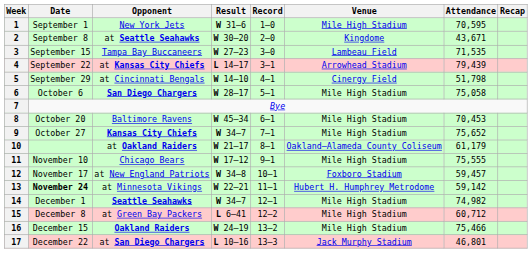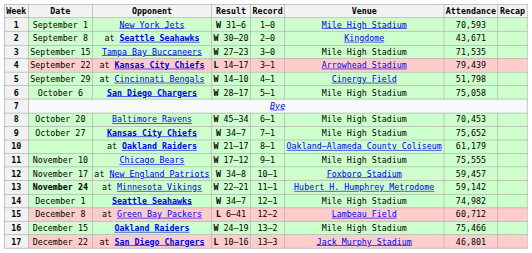(471, 25) 70,595 -> (471, 25) 70,593
(364, 52) Lambeau Field -> (364, 52) Mile High Stadium
(364, 214) Mile High Stadium -> (364, 214) Lambeau Field
